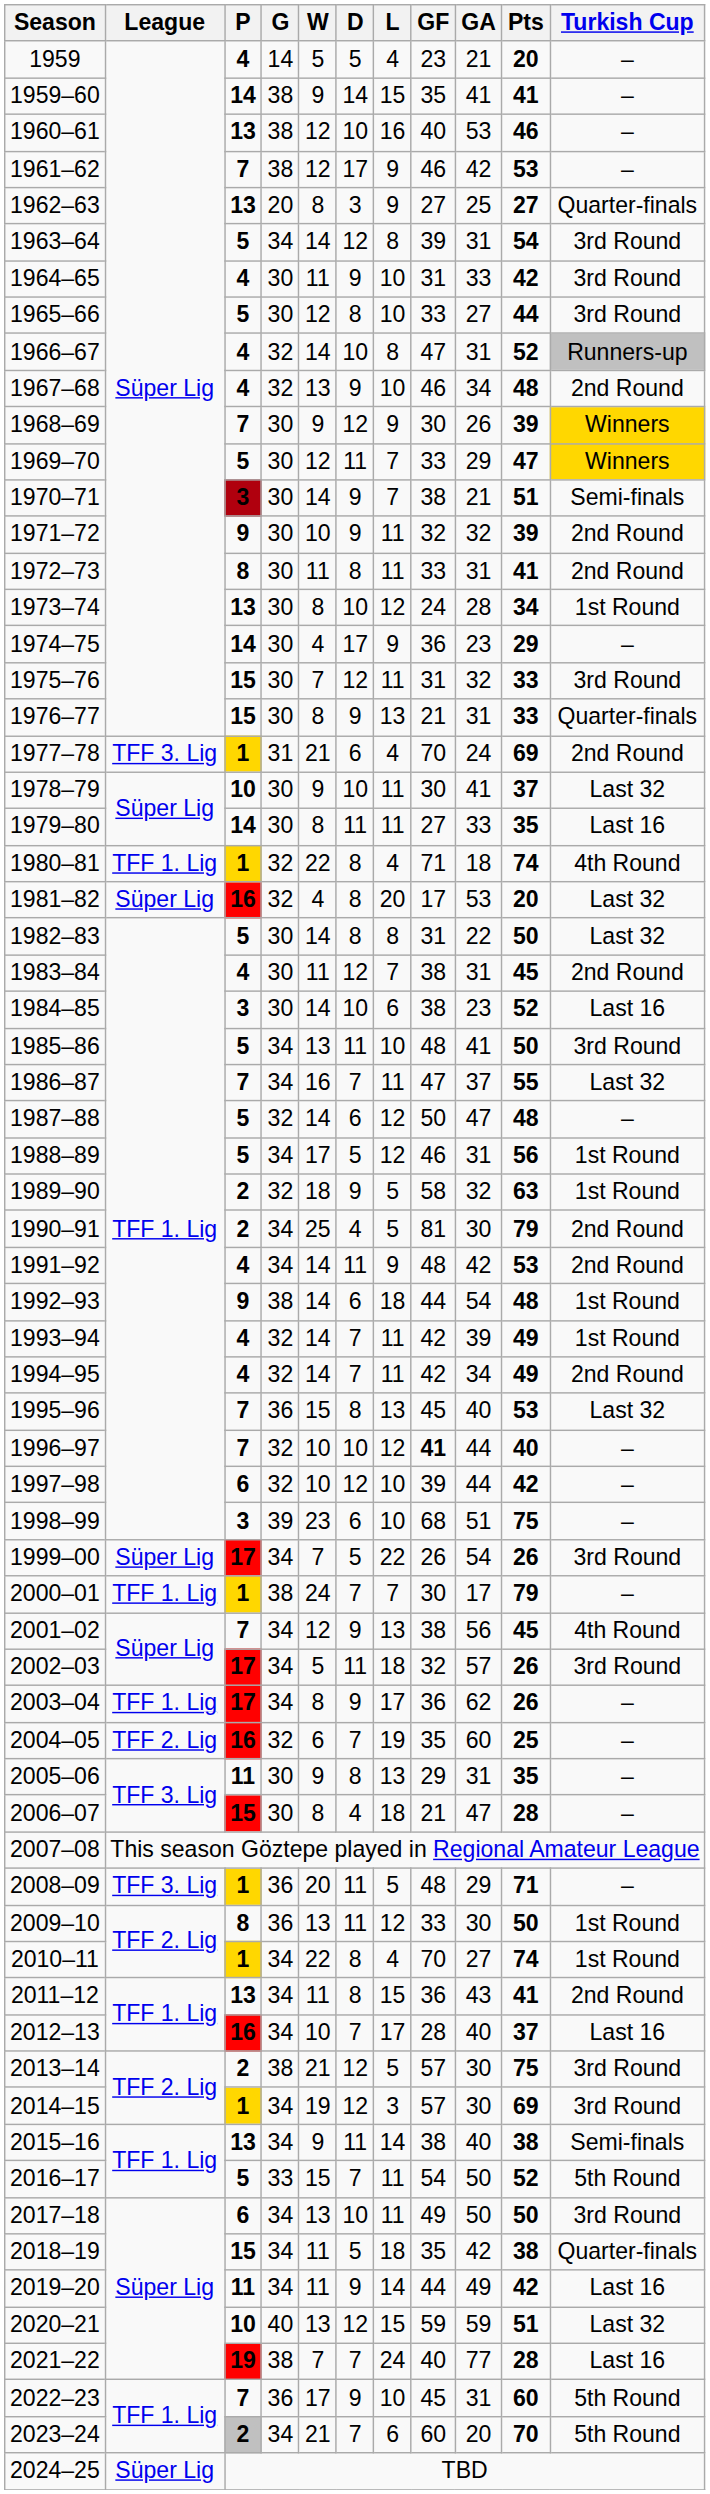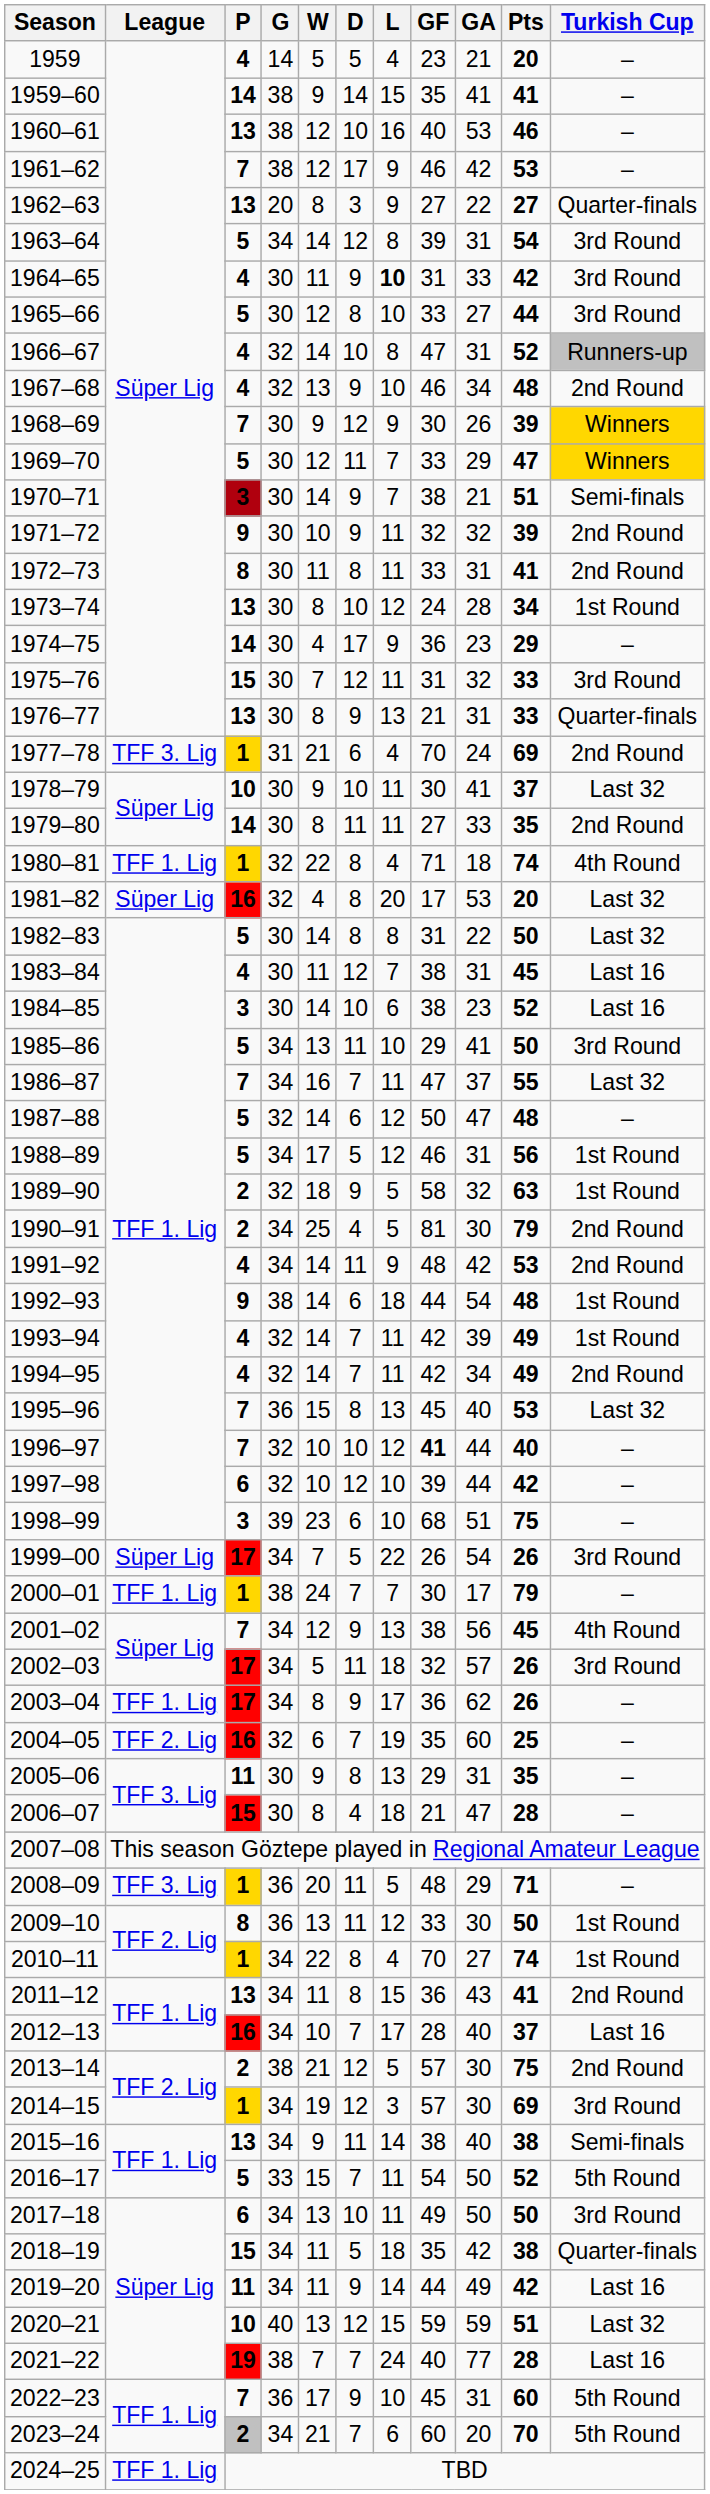(479, 205) 25 -> (479, 205) 22
(393, 278) normal -> (393, 278) bold
(243, 717) 15 -> (243, 717) 13
(627, 826) Last 16 -> (627, 826) 2nd Round
(627, 972) 2nd Round -> (627, 972) Last 16
(433, 1045) 48 -> (433, 1045) 29
(627, 2069) 3rd Round -> (627, 2069) 2nd Round
(165, 2470) Süper Lig -> (165, 2470) TFF 1. Lig
